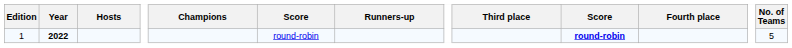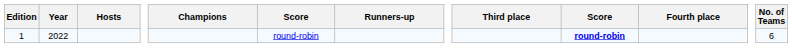(58, 36) bold -> (58, 36) normal
(771, 36) 5 -> (771, 36) 6
